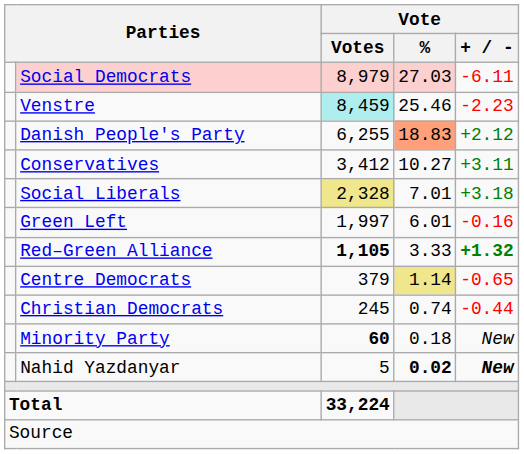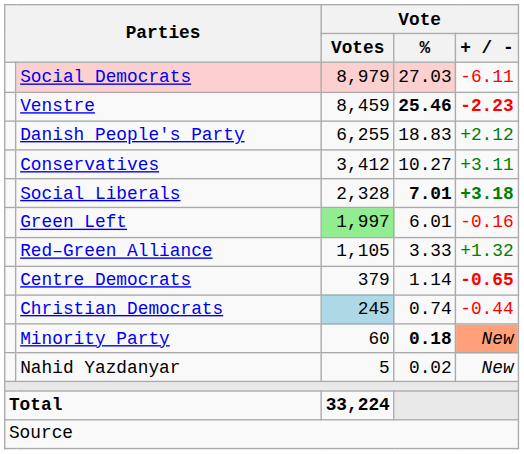(363, 106) paleturquoise background -> (363, 106) no background
(425, 106) normal -> (425, 106) bold
(487, 106) normal -> (487, 106) bold
(425, 135) lightsalmon background -> (425, 135) no background
(363, 193) khaki background -> (363, 193) no background
(430, 193) normal -> (430, 193) bold
(487, 193) normal -> (487, 193) bold
(363, 222) no background -> (363, 222) lightgreen background
(363, 251) bold -> (363, 251) normal
(487, 251) bold -> (487, 251) normal
(430, 280) khaki background -> (430, 280) no background
(487, 280) normal -> (487, 280) bold
(374, 309) no background -> (374, 309) lightblue background
(379, 338) bold -> (379, 338) normal
(430, 338) normal -> (430, 338) bold
(498, 338) no background -> (498, 338) lightsalmon background
(430, 368) bold -> (430, 368) normal
(498, 368) bold -> (498, 368) normal
